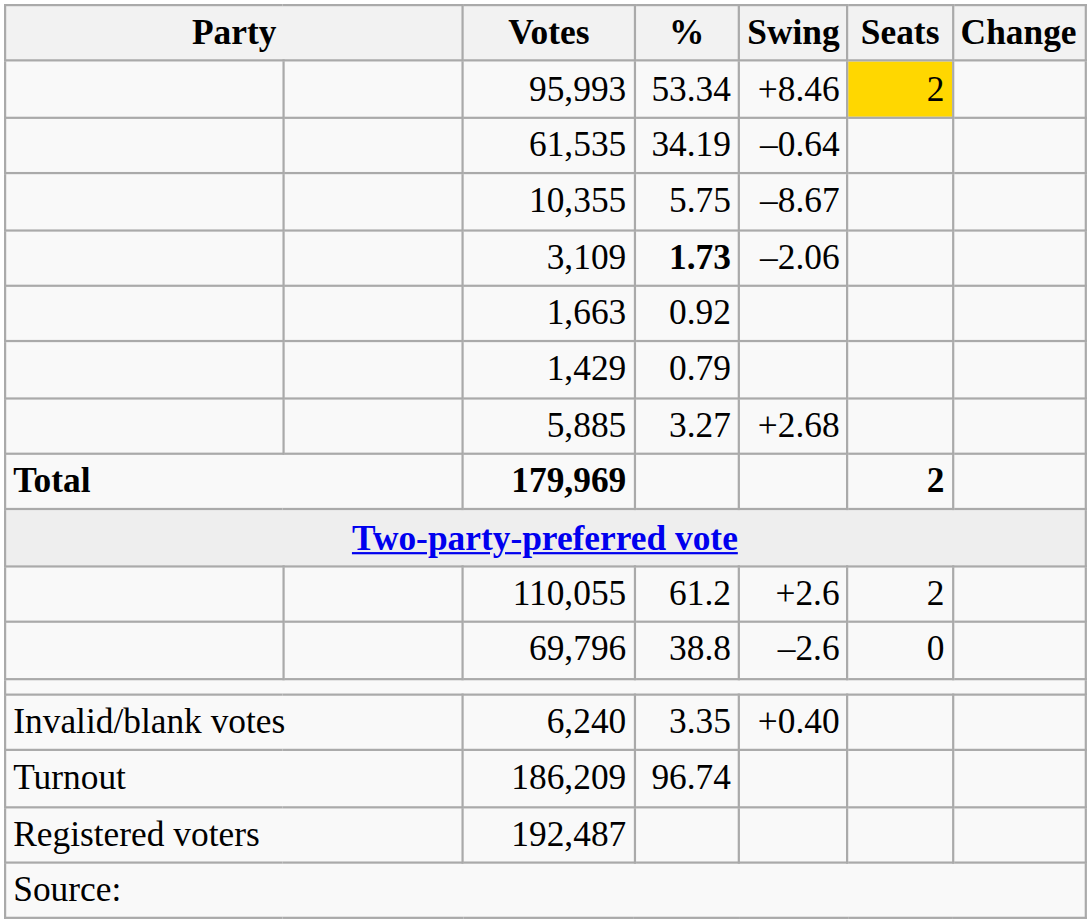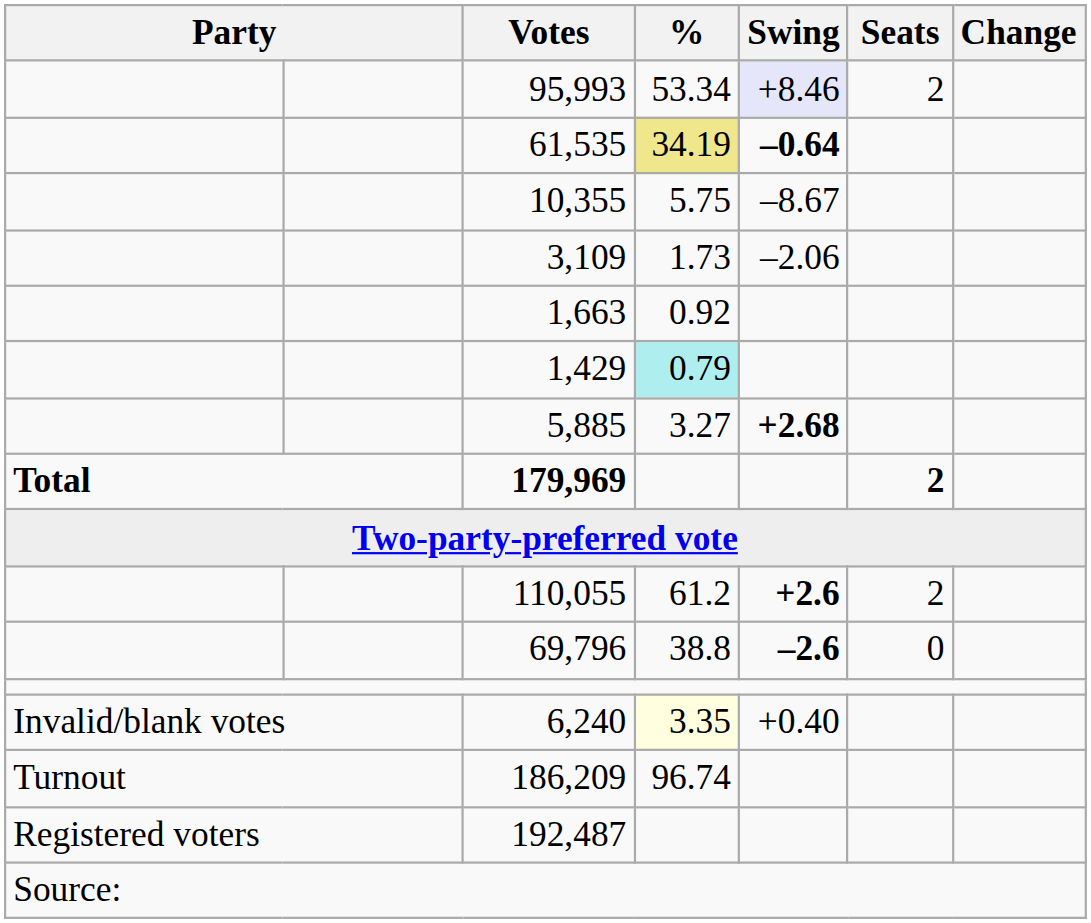(799, 88) no background -> (799, 88) lavender background
(935, 88) gold background -> (935, 88) no background
(691, 144) no background -> (691, 144) khaki background
(800, 144) normal -> (800, 144) bold
(700, 256) bold -> (700, 256) normal
(700, 369) no background -> (700, 369) paleturquoise background
(799, 425) normal -> (799, 425) bold
(808, 593) normal -> (807, 593) bold
(809, 649) normal -> (809, 649) bold
(700, 721) no background -> (700, 721) lightyellow background
